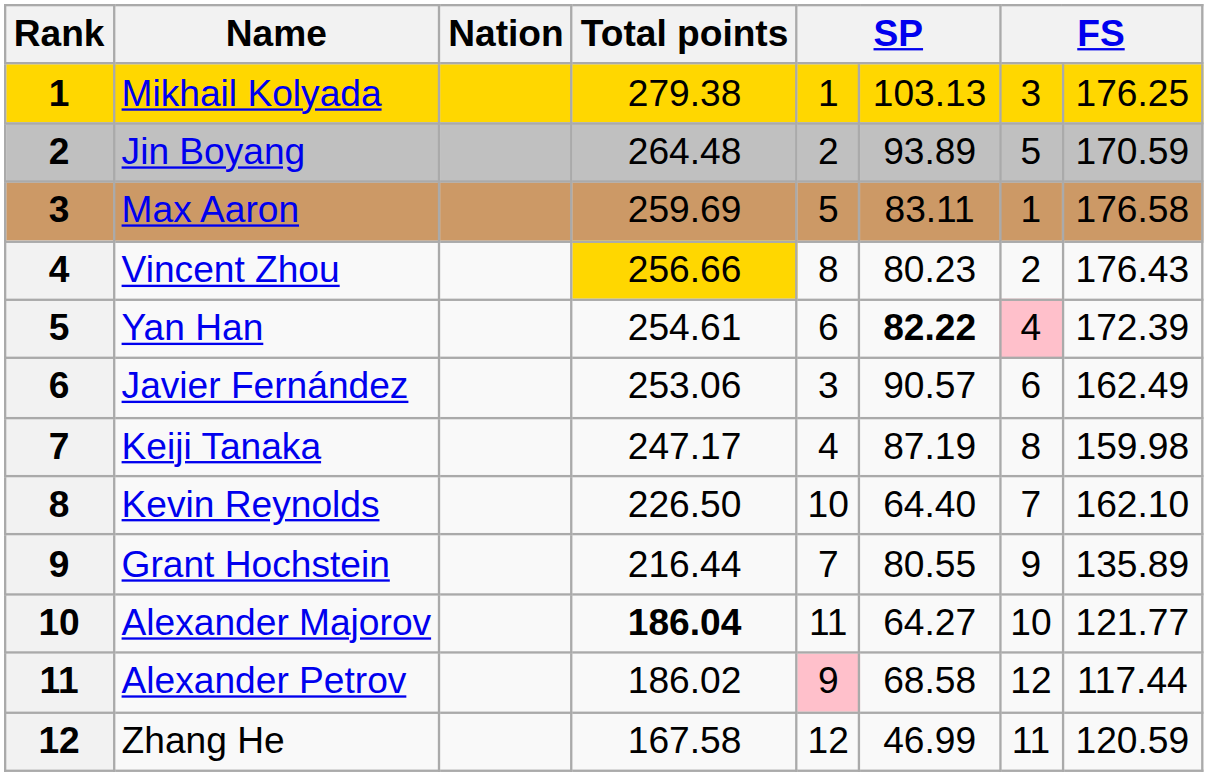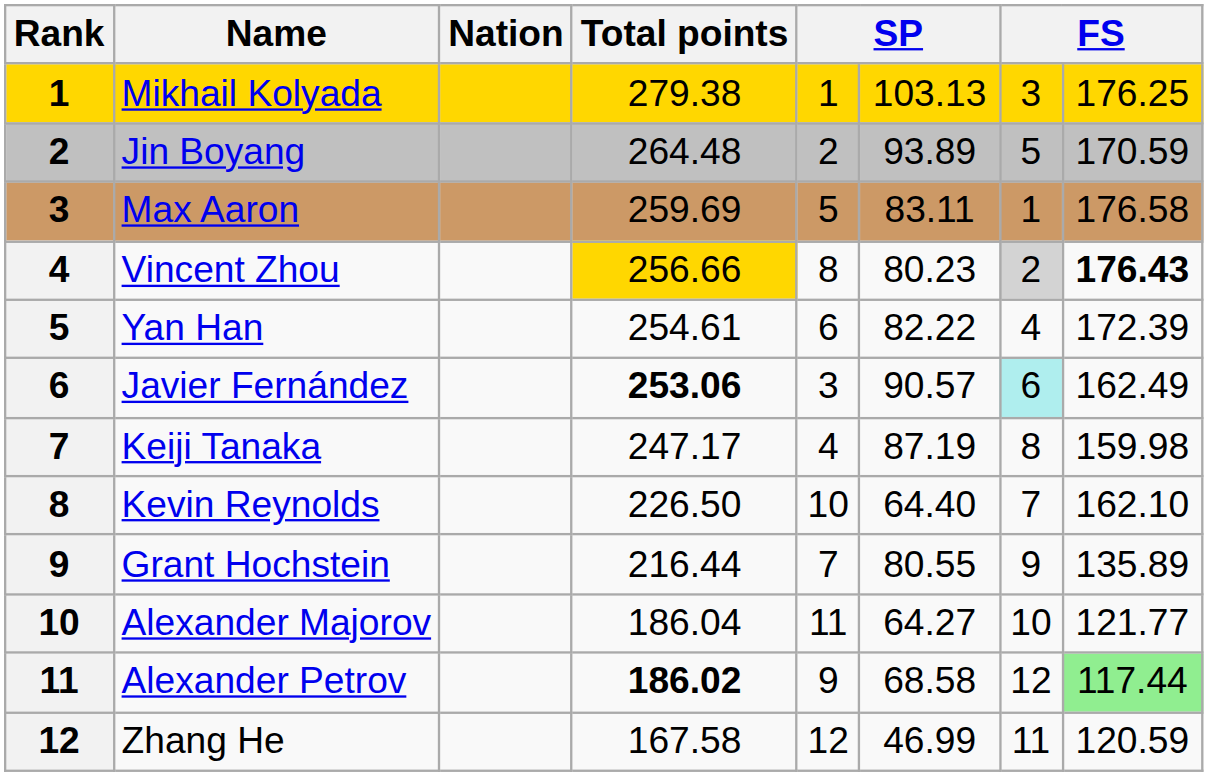(1031, 269) no background -> (1031, 269) lightgrey background
(1132, 269) normal -> (1132, 269) bold
(930, 328) bold -> (930, 328) normal
(1031, 328) pink background -> (1031, 328) no background
(685, 387) normal -> (685, 387) bold
(1031, 387) no background -> (1031, 387) paleturquoise background
(685, 622) bold -> (685, 622) normal
(685, 681) normal -> (685, 681) bold
(828, 681) pink background -> (828, 681) no background
(1132, 681) no background -> (1132, 681) lightgreen background
